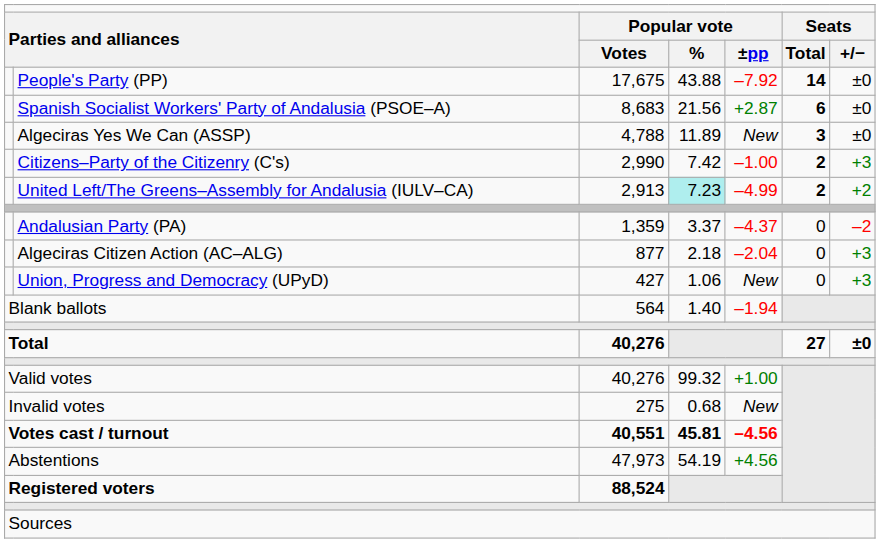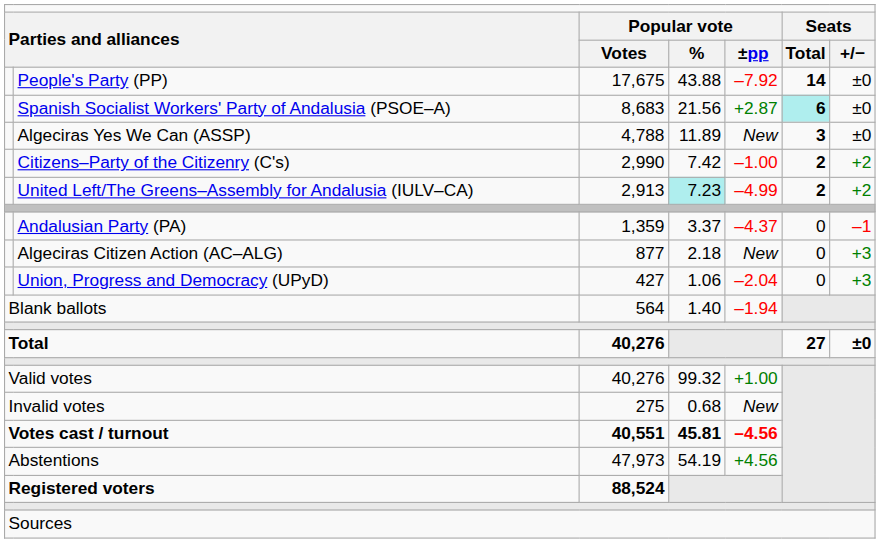(821, 108) no background -> (821, 108) paleturquoise background
(861, 163) +3 -> (861, 163) +2
(862, 225) –2 -> (862, 225) –1
(756, 253) –2.04 -> (760, 253) New
(760, 280) New -> (756, 280) –2.04
